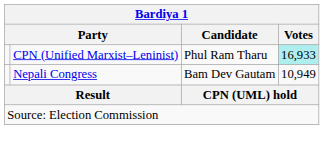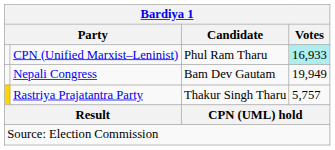(298, 74) 10,949 -> (309, 74) 19,949
+ row: (78, 94)
